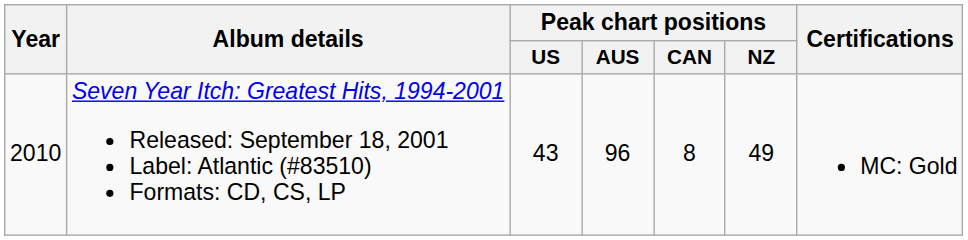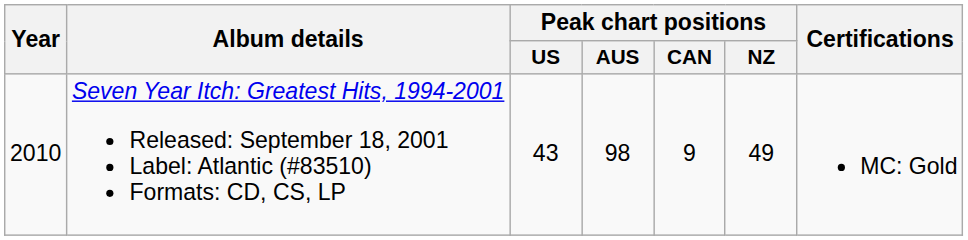(618, 153) 96 -> (618, 153) 98
(689, 153) 8 -> (689, 153) 9
